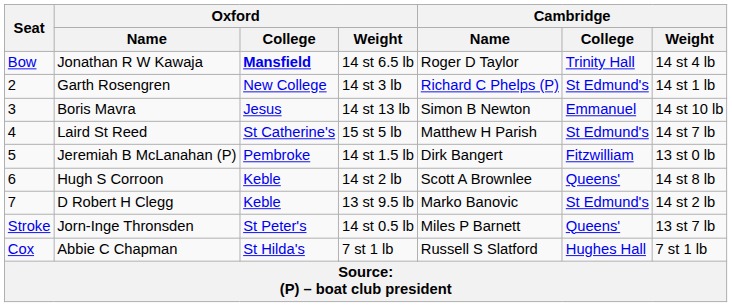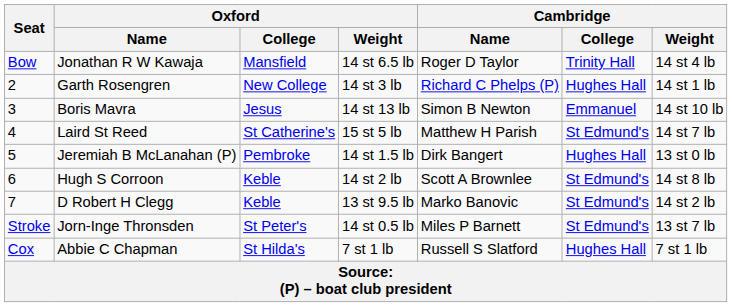(277, 62) bold -> (275, 62) normal
(607, 86) St Edmund's -> (606, 86) Hughes Hall
(600, 156) Fitzwilliam -> (606, 156) Hughes Hall
(593, 179) Queens' -> (607, 179) St Edmund's
(593, 226) Queens' -> (607, 226) St Edmund's
